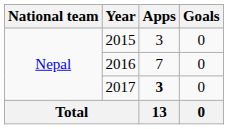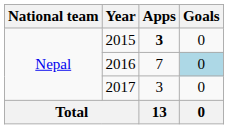(159, 40) normal -> (159, 40) bold
(201, 64) no background -> (201, 64) lightblue background
(159, 87) bold -> (159, 87) normal
